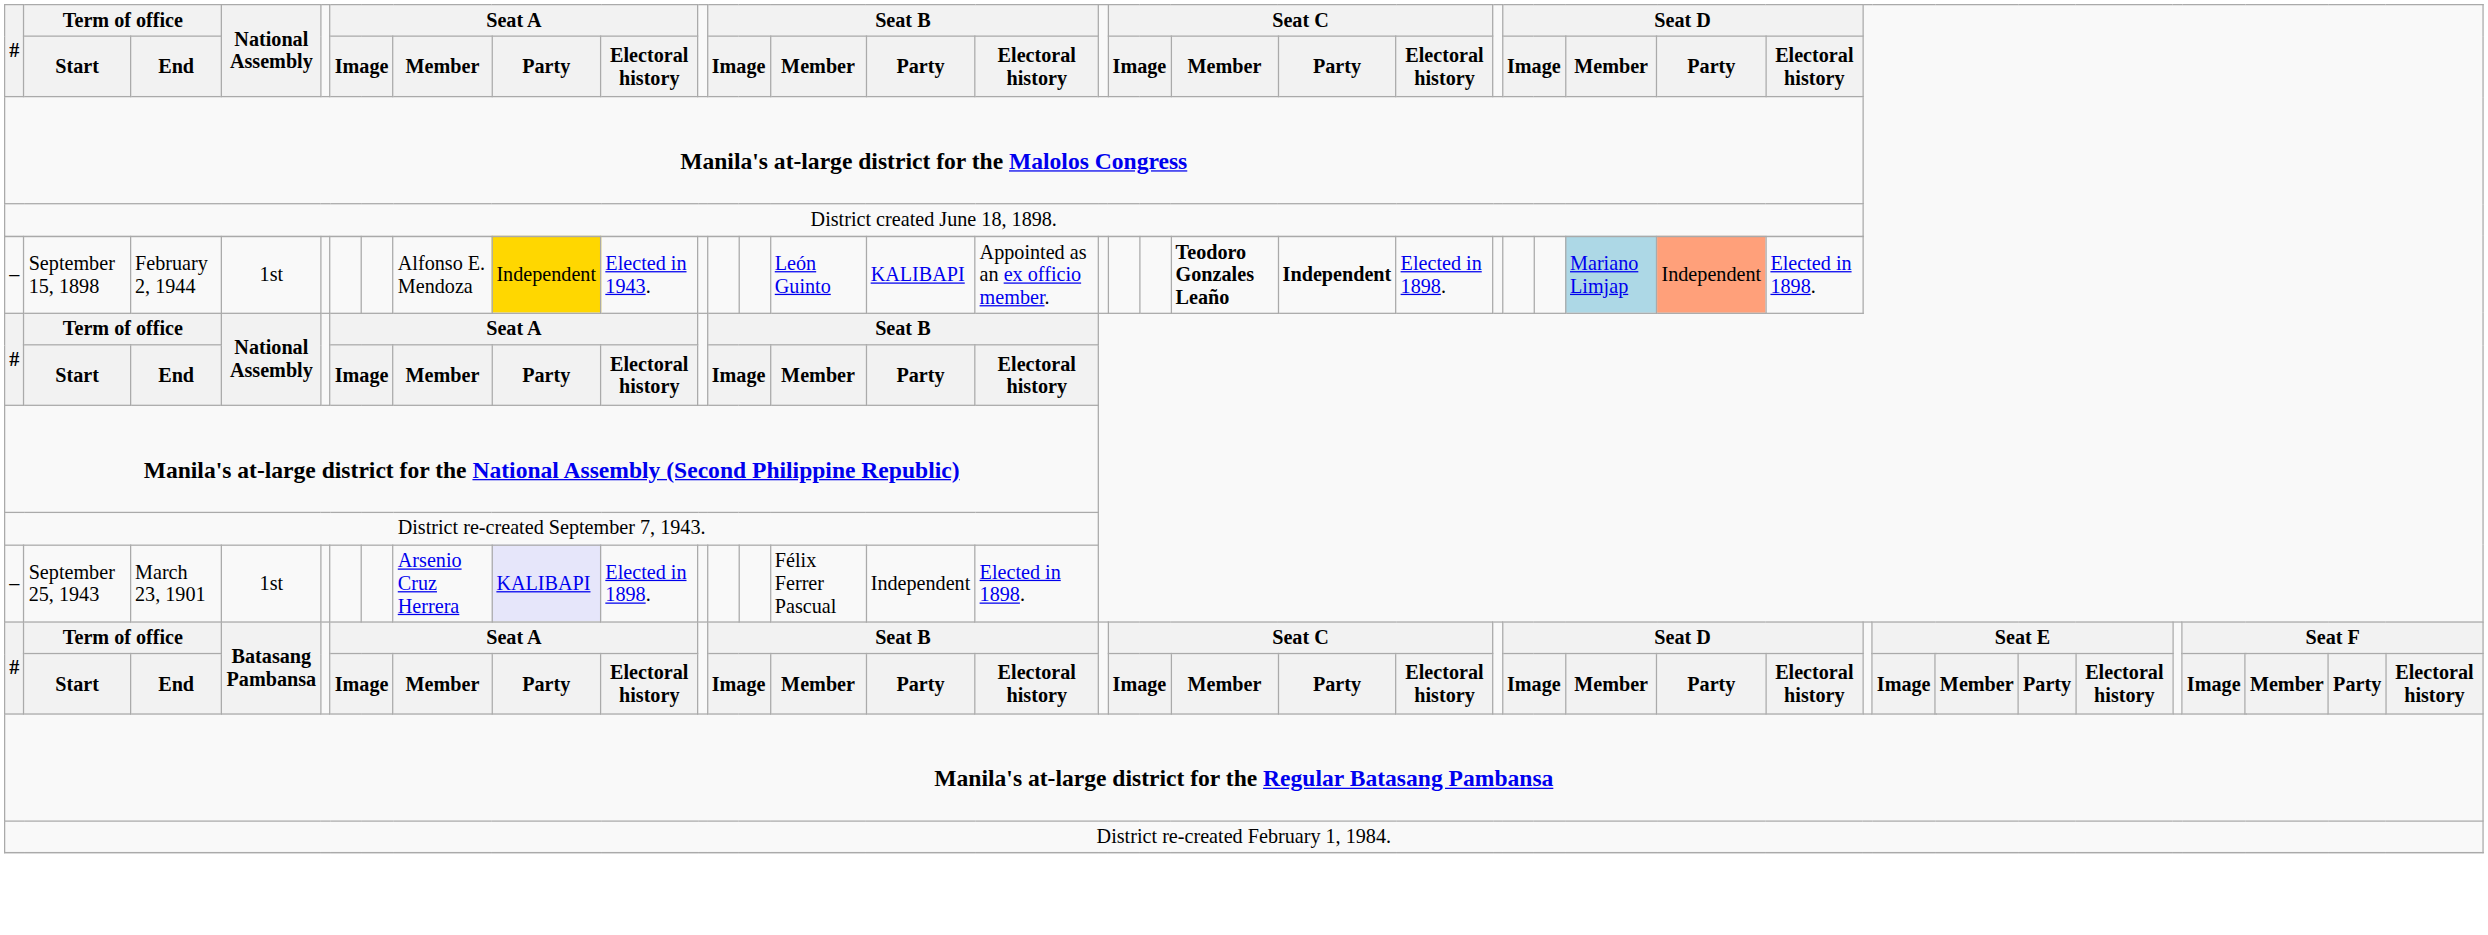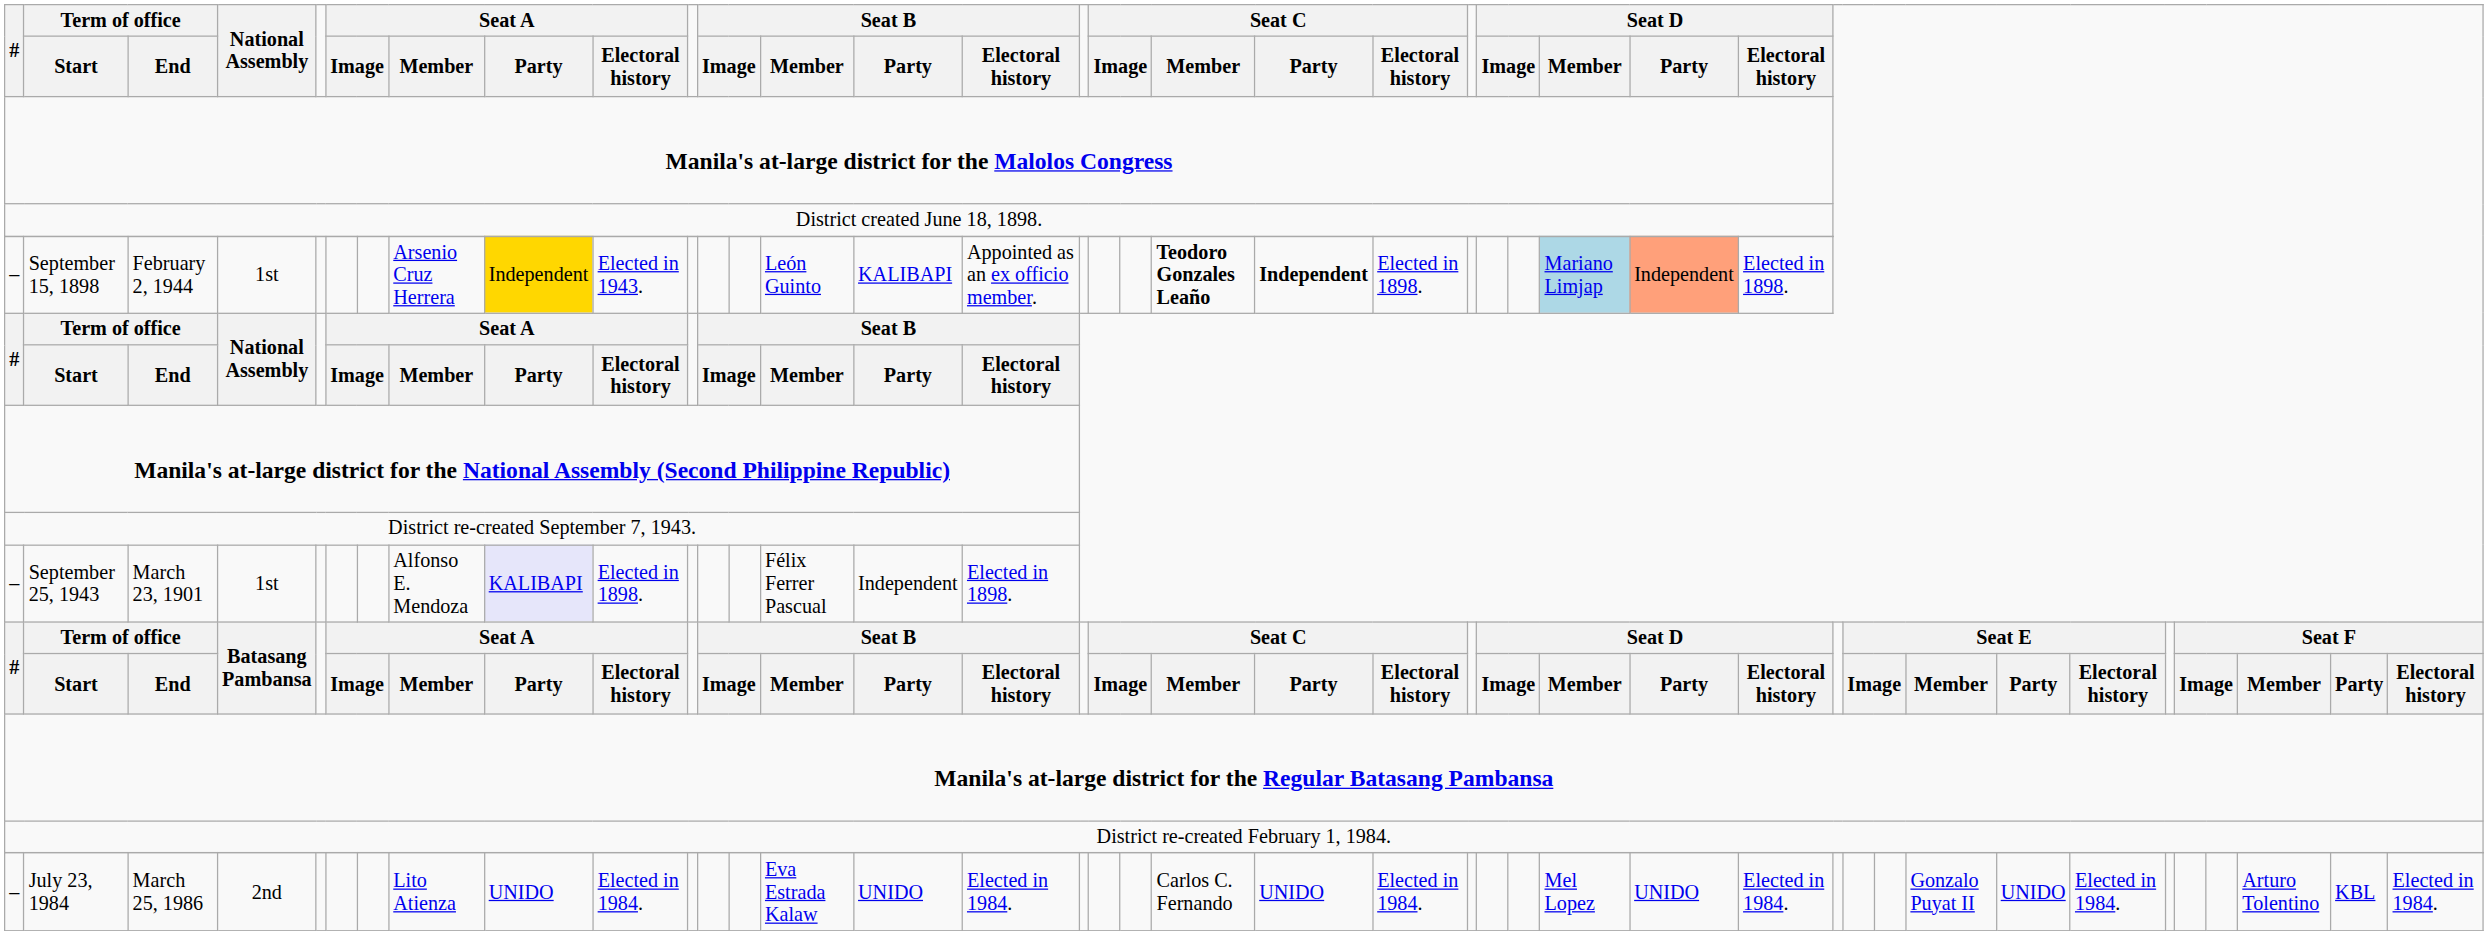(441, 274) Alfonso E. Mendoza -> (425, 274) Arsenio Cruz Herrera
(430, 583) Arsenio Cruz Herrera -> (431, 583) Alfonso E. Mendoza
+ row: (61, 891)
